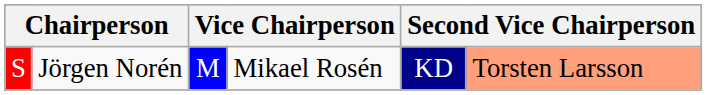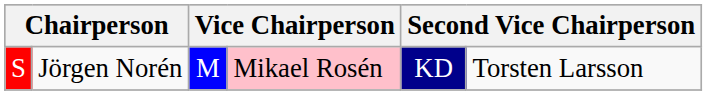(308, 68) no background -> (308, 68) pink background
(558, 68) lightsalmon background -> (558, 68) no background
